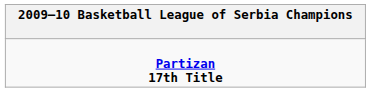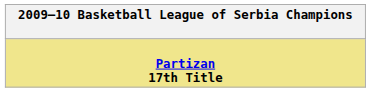(185, 70) no background -> (185, 70) khaki background
